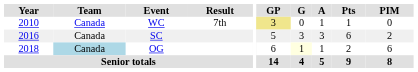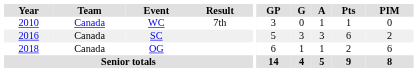(273, 23) khaki background -> (273, 23) no background
(90, 48) lightblue background -> (90, 48) no background
(301, 48) lightyellow background -> (301, 48) no background
